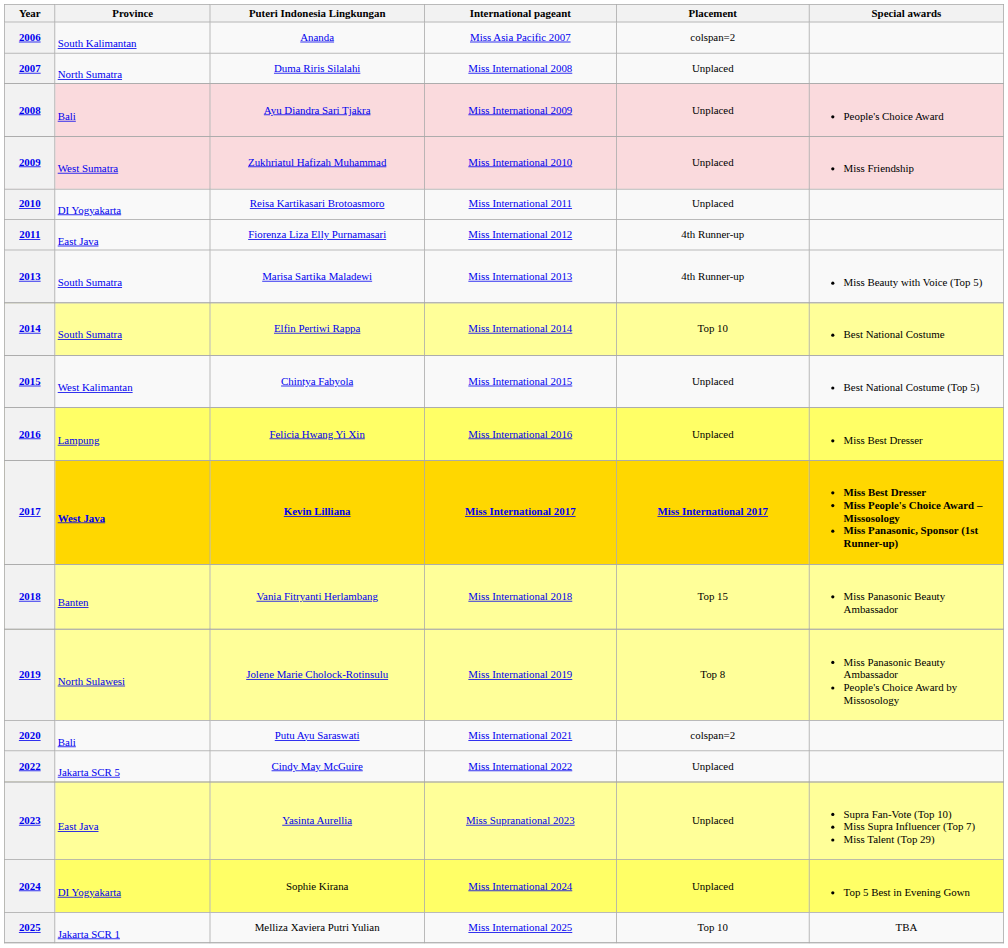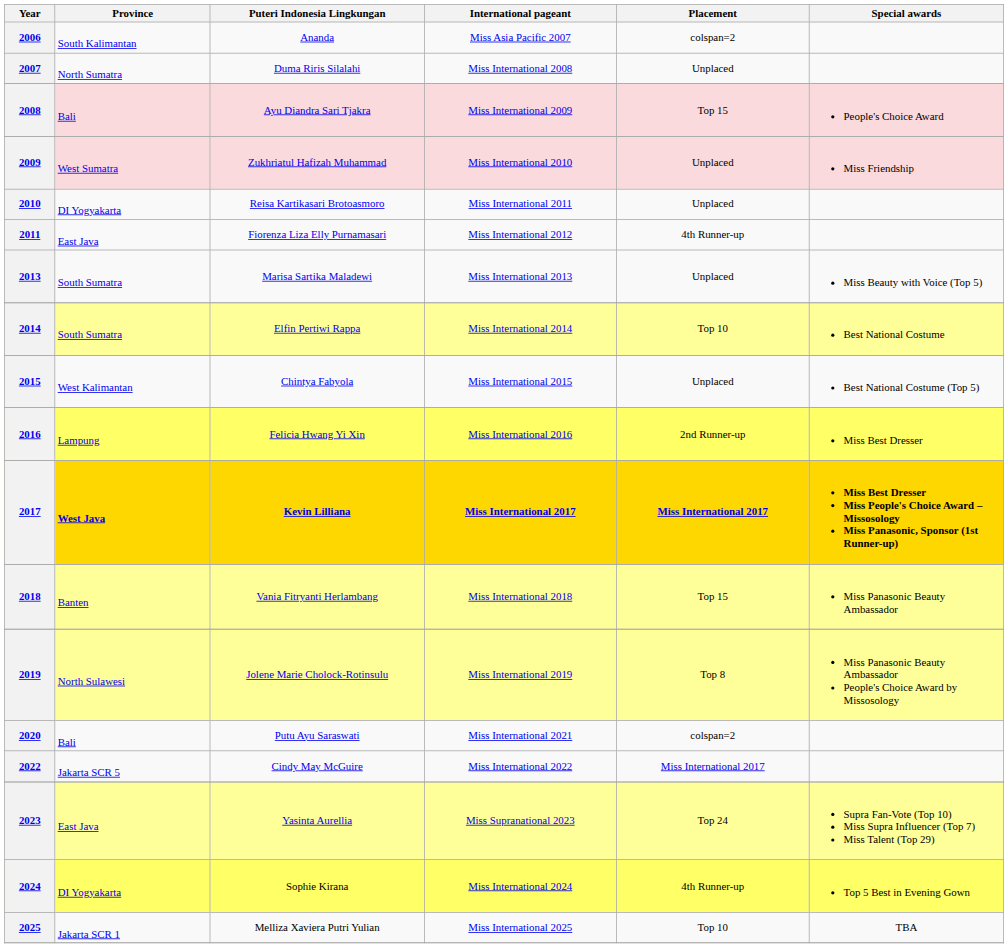(713, 109) Unplaced -> (713, 109) Top 15
(713, 276) 4th Runner-up -> (713, 276) Unplaced
(713, 433) Unplaced -> (713, 433) 2nd Runner-up
(713, 766) Unplaced -> (713, 766) Miss International 2017
(713, 820) Unplaced -> (713, 820) Top 24
(713, 885) Unplaced -> (713, 885) 4th Runner-up
